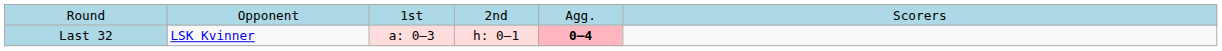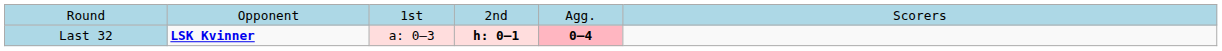(213, 36) normal -> (213, 36) bold
(496, 36) normal -> (496, 36) bold
